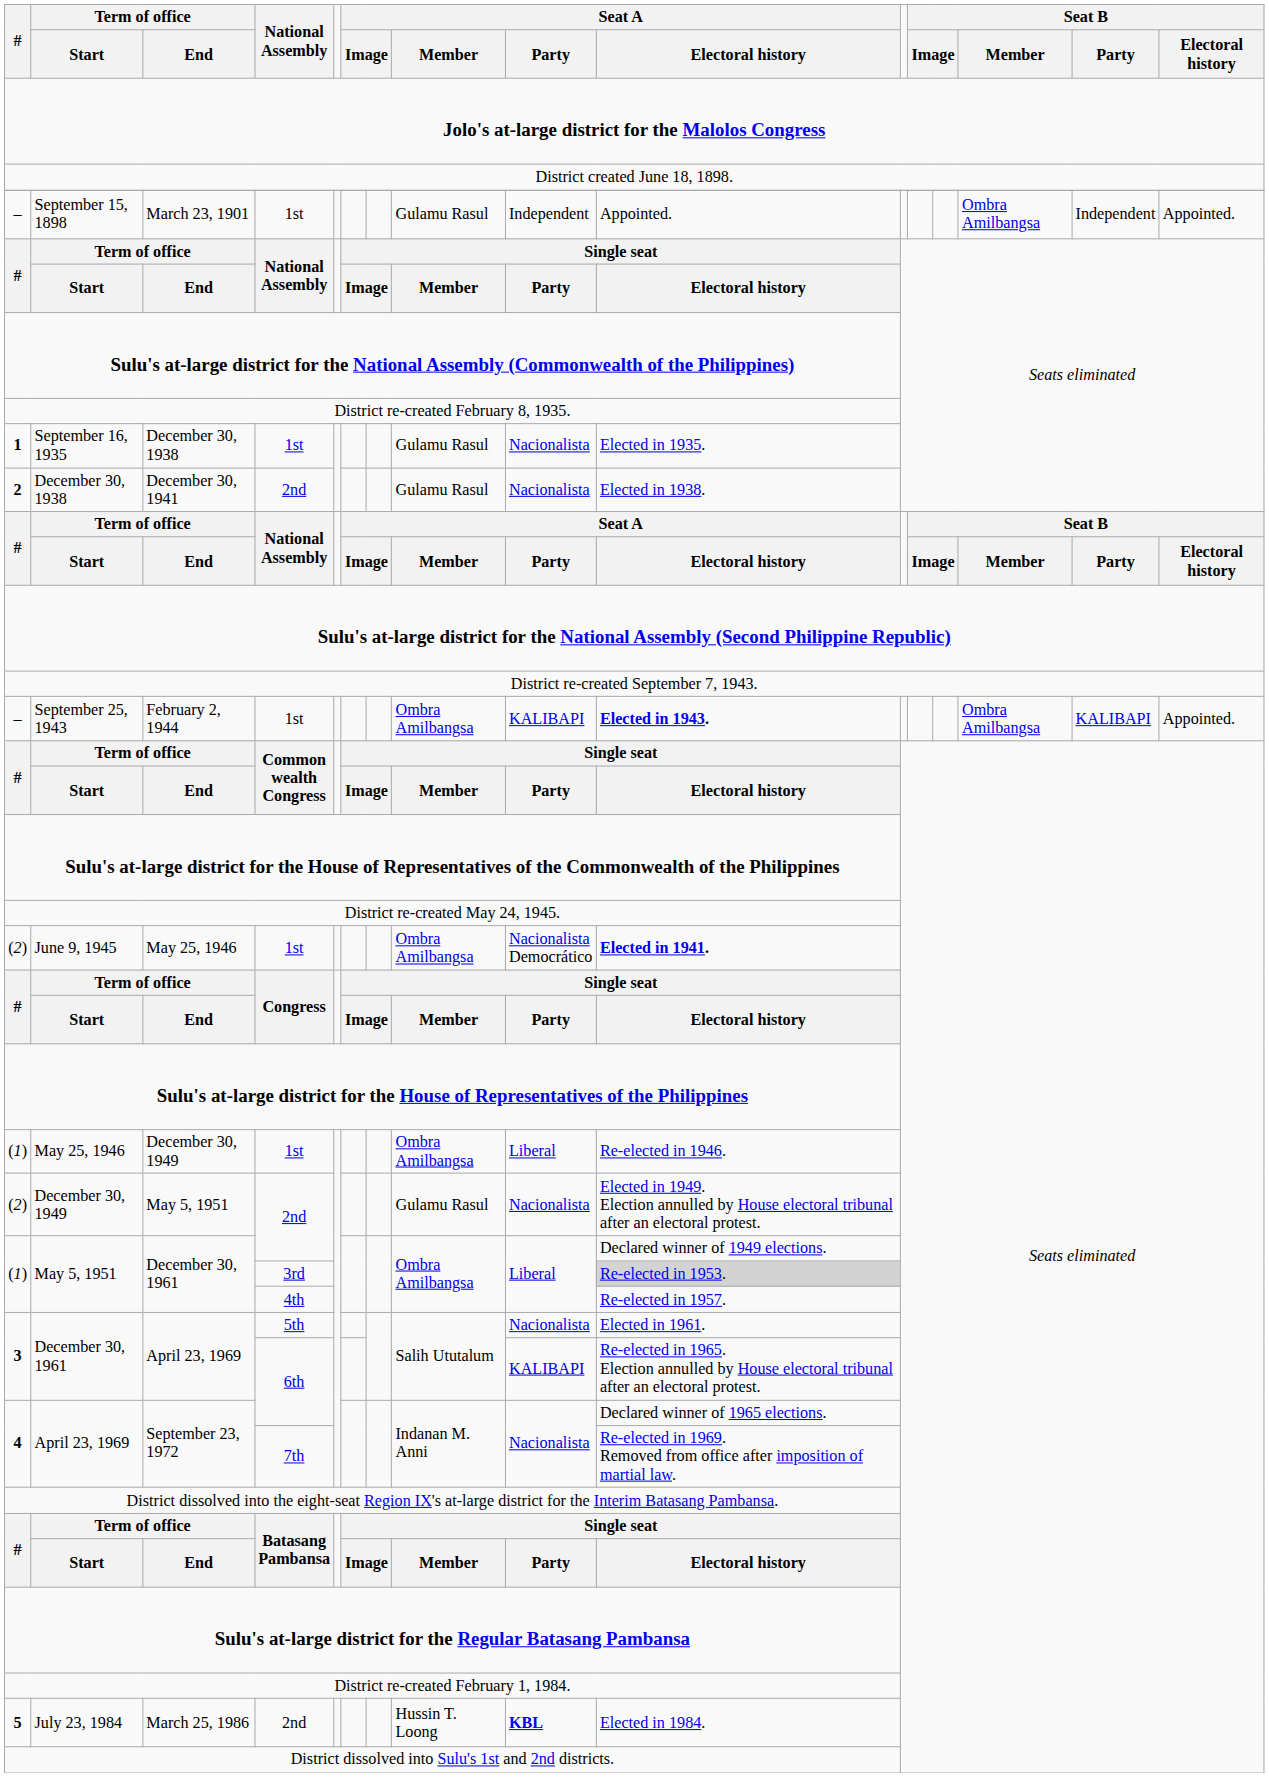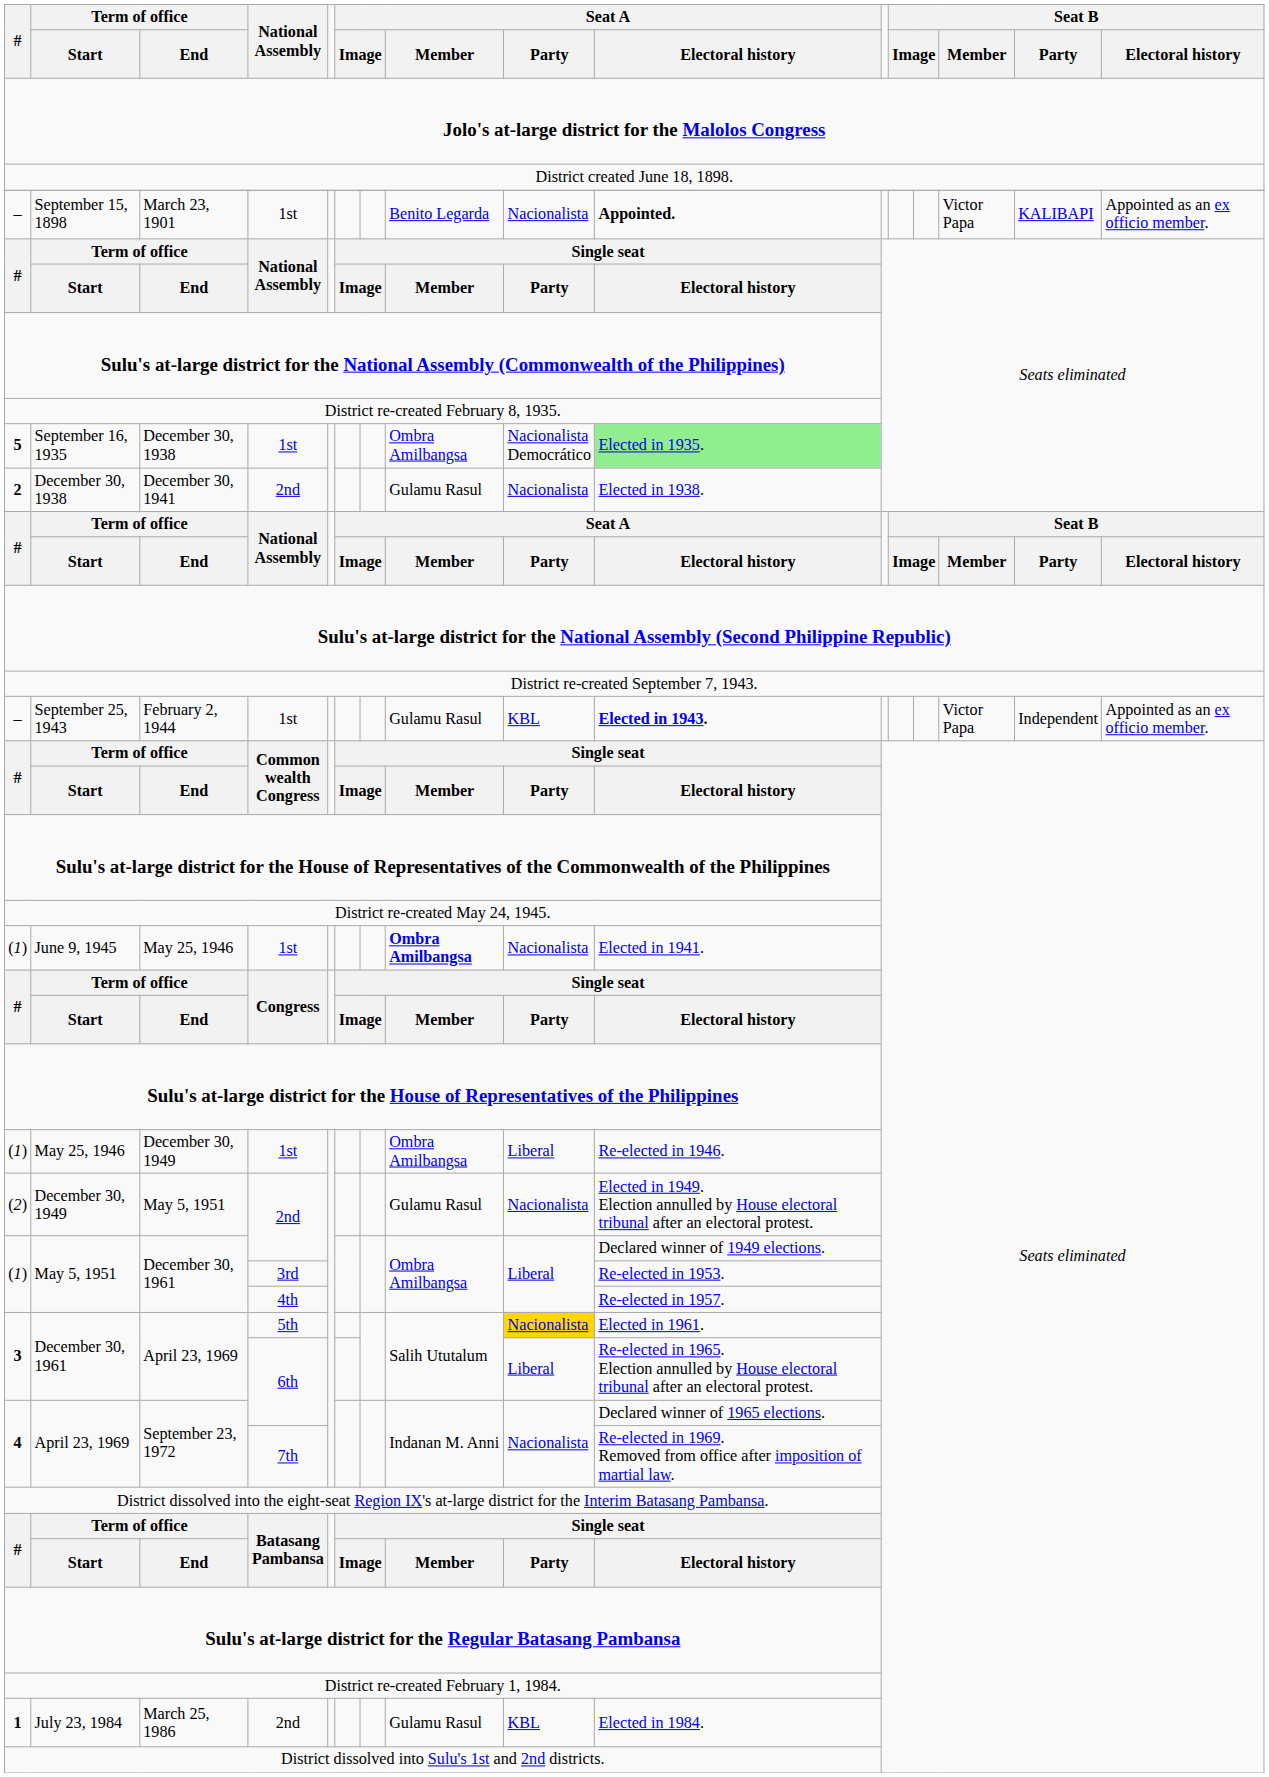(442, 214) Gulamu Rasul -> (439, 214) Benito Legarda
(549, 214) Independent -> (548, 214) Nacionalista
(636, 214) normal -> (637, 214) bold
(1001, 214) Ombra Amilbangsa -> (963, 214) Victor Papa
(1115, 214) Independent -> (1056, 214) KALIBAPI
(1199, 214) Appointed. -> (1168, 214) Appointed as an ex officio member.
(18, 445) 1 -> (18, 445) 5
(442, 445) Gulamu Rasul -> (428, 445) Ombra Amilbangsa
(549, 445) Nacionalista -> (549, 445) Nacionalista Democrático
(653, 445) no background -> (651, 445) lightgreen background
(435, 718) Ombra Amilbangsa -> (436, 718) Gulamu Rasul
(547, 718) KALIBAPI -> (524, 718) KBL
(1001, 718) Ombra Amilbangsa -> (963, 718) Victor Papa
(1113, 718) KALIBAPI -> (1058, 718) Independent
(1199, 718) Appointed. -> (1168, 718) Appointed as an ex officio member.
(18, 947) (2) -> (18, 947) (1)
(435, 947) normal -> (430, 947) bold
(551, 947) Nacionalista Democrático -> (548, 947) Nacionalista
(654, 947) bold -> (651, 947) normal
(663, 1273) lightgrey background -> (662, 1273) no background
(549, 1325) no background -> (548, 1325) gold background
(547, 1368) KALIBAPI -> (531, 1368) Liberal
(18, 1722) 5 -> (18, 1722) 1
(426, 1722) Hussin T. Loong -> (436, 1722) Gulamu Rasul
(526, 1722) bold -> (524, 1722) normal
